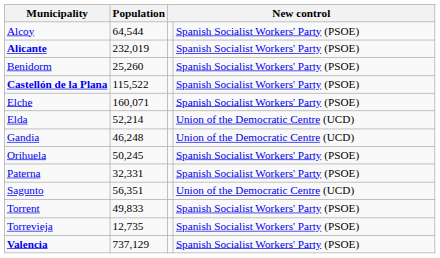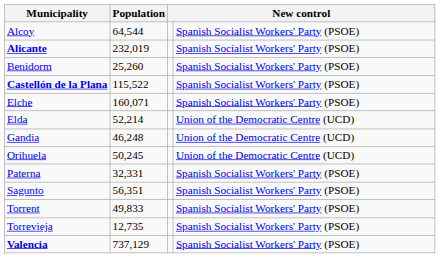(268, 155) Spanish Socialist Workers' Party (PSOE) -> (265, 155) Union of the Democratic Centre (UCD)
(265, 191) Union of the Democratic Centre (UCD) -> (268, 191) Spanish Socialist Workers' Party (PSOE)
